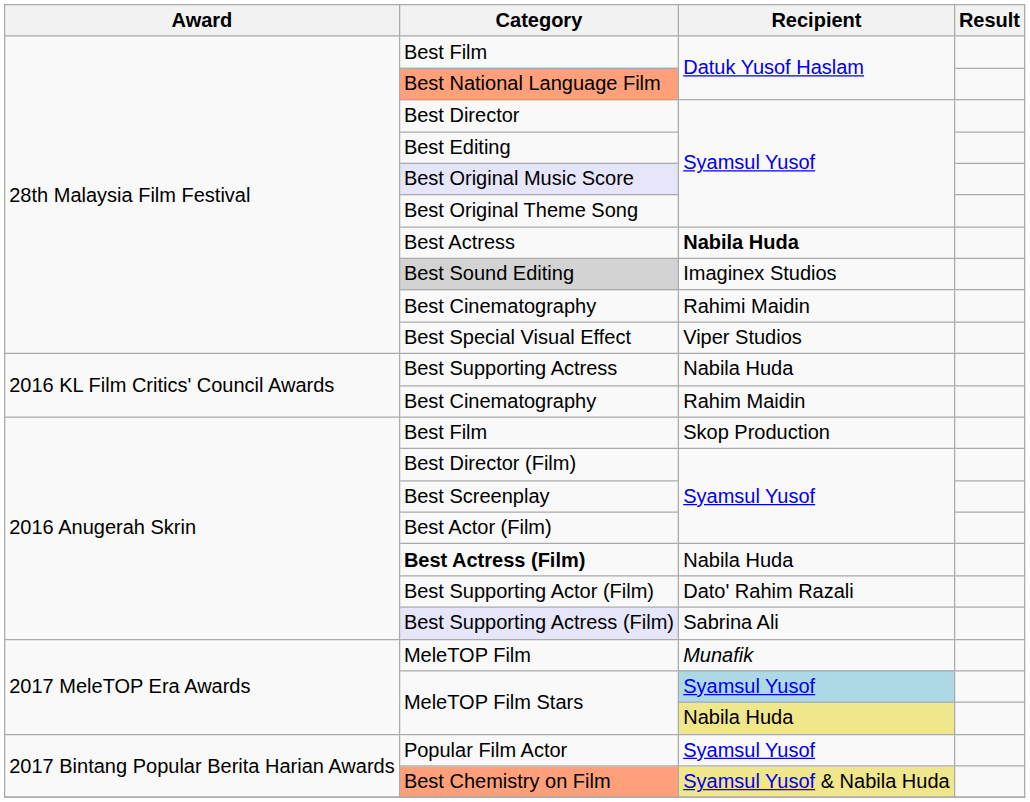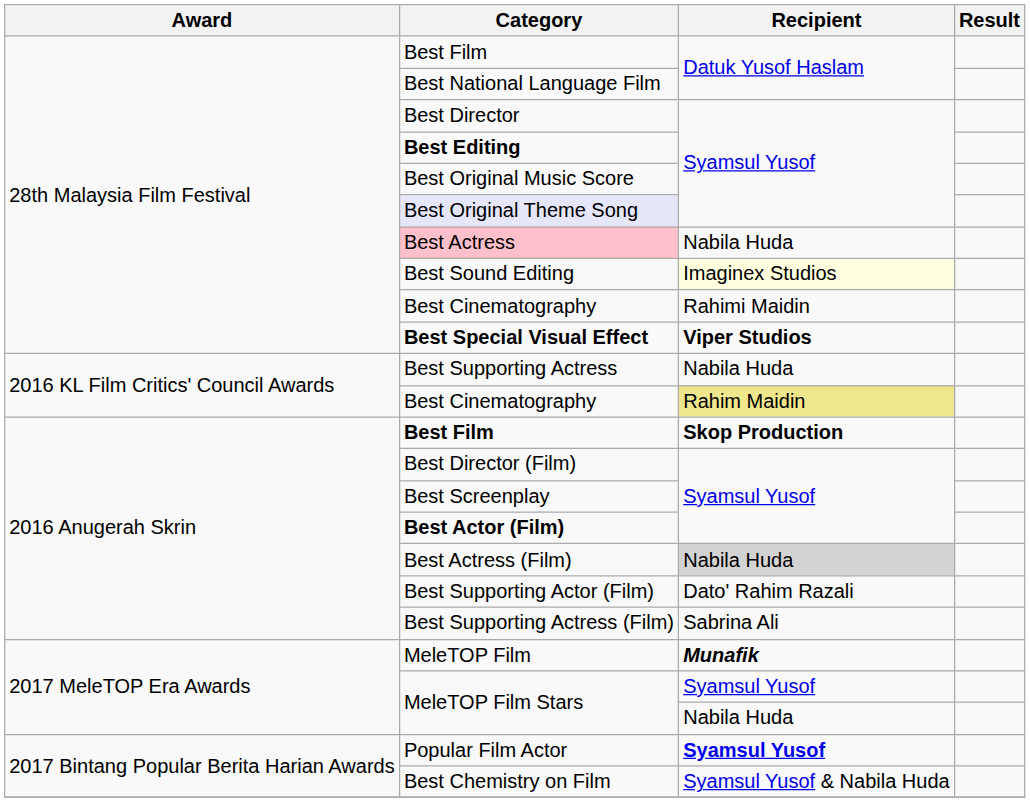(532, 83) lightsalmon background -> (532, 83) no background
(457, 147) normal -> (462, 147) bold
(519, 178) lavender background -> (519, 178) no background
(521, 210) no background -> (521, 210) lavender background
(459, 242) no background -> (459, 242) pink background
(741, 242) bold -> (738, 242) normal
(489, 274) lightgrey background -> (489, 274) no background
(760, 274) no background -> (760, 274) lightyellow background
(517, 337) normal -> (526, 337) bold
(742, 337) normal -> (747, 337) bold
(744, 400) no background -> (744, 400) khaki background
(446, 432) normal -> (449, 432) bold
(757, 432) normal -> (763, 432) bold
(478, 527) normal -> (484, 527) bold
(495, 559) bold -> (488, 559) normal
(738, 559) no background -> (738, 559) lightgrey background
(539, 623) lavender background -> (539, 623) no background
(718, 654) normal -> (721, 654) bold
(749, 686) lightblue background -> (749, 686) no background
(738, 718) khaki background -> (738, 718) no background
(749, 749) normal -> (754, 749) bold
(507, 781) lightsalmon background -> (507, 781) no background
(816, 781) khaki background -> (816, 781) no background
